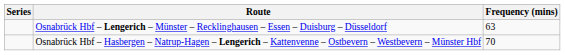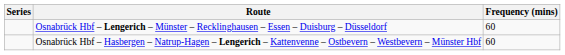(490, 27) 63 -> (490, 27) 60
(490, 42) 70 -> (490, 42) 60
